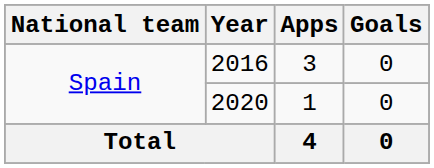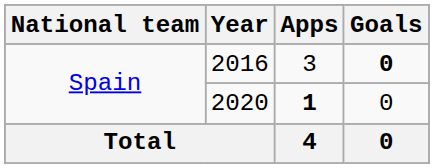(386, 64) normal -> (386, 64) bold
(309, 103) normal -> (309, 103) bold
